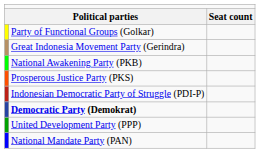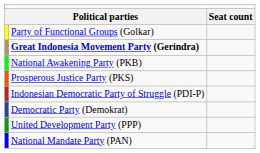(98, 47) normal -> (105, 47) bold
(74, 109) bold -> (69, 109) normal
